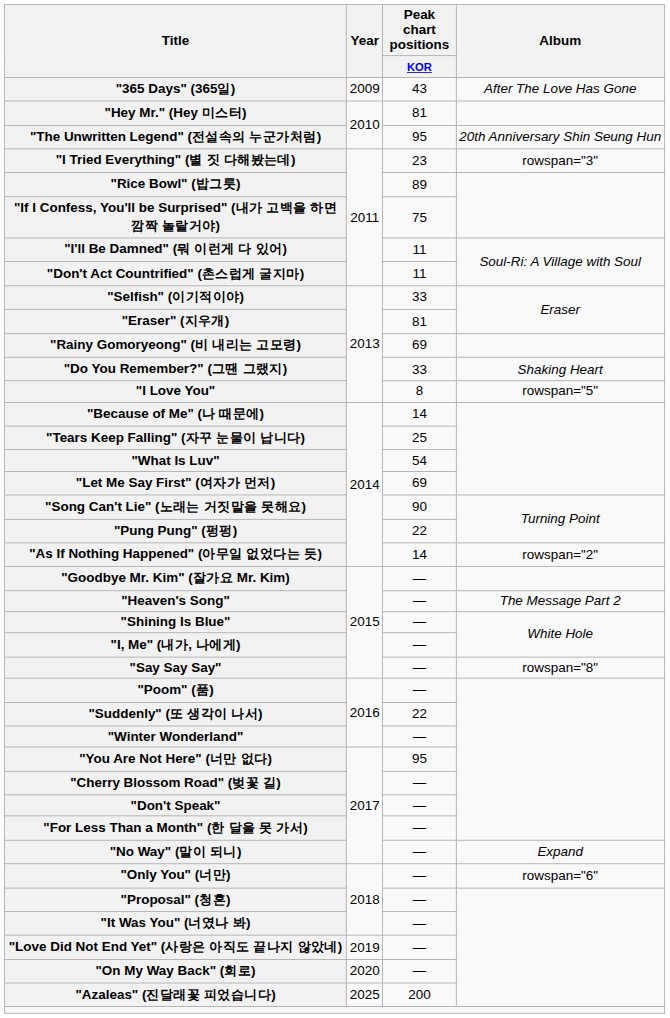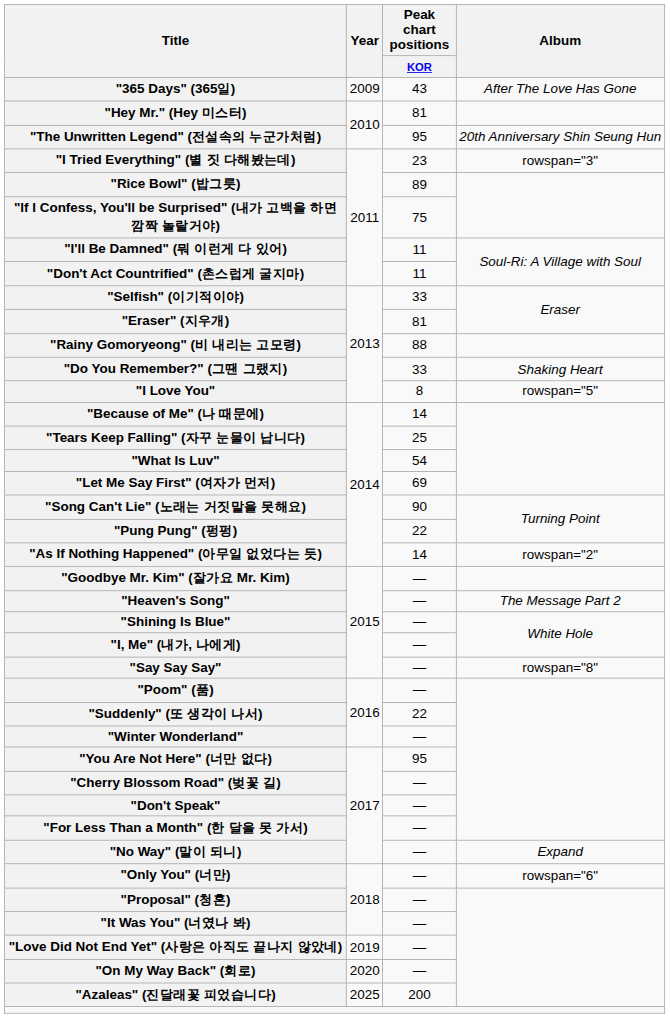(419, 345) 69 -> (419, 345) 88
